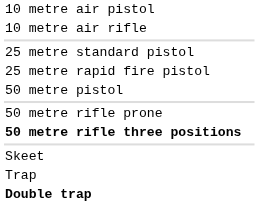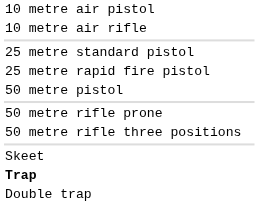(123, 133) bold -> (123, 133) normal
(21, 175) normal -> (21, 175) bold
(48, 194) bold -> (48, 194) normal
